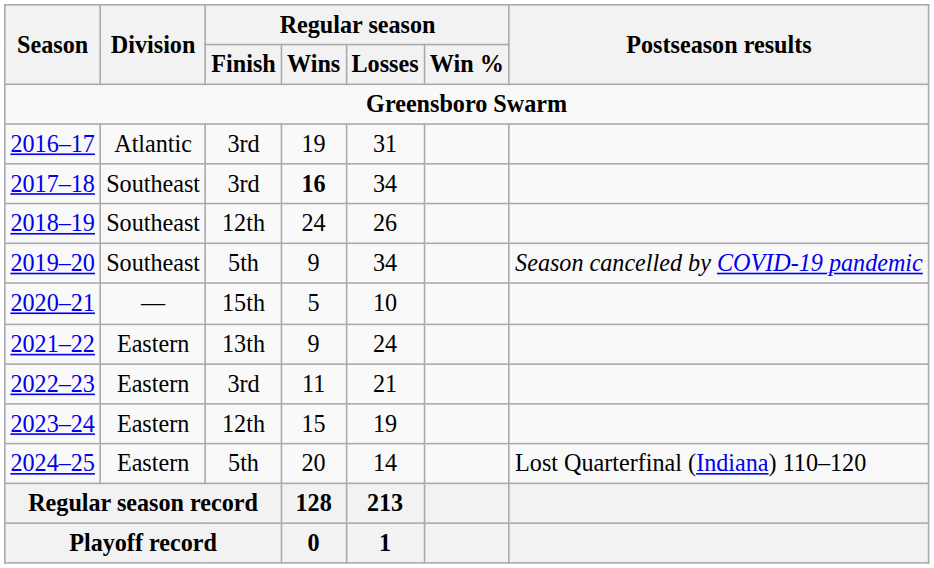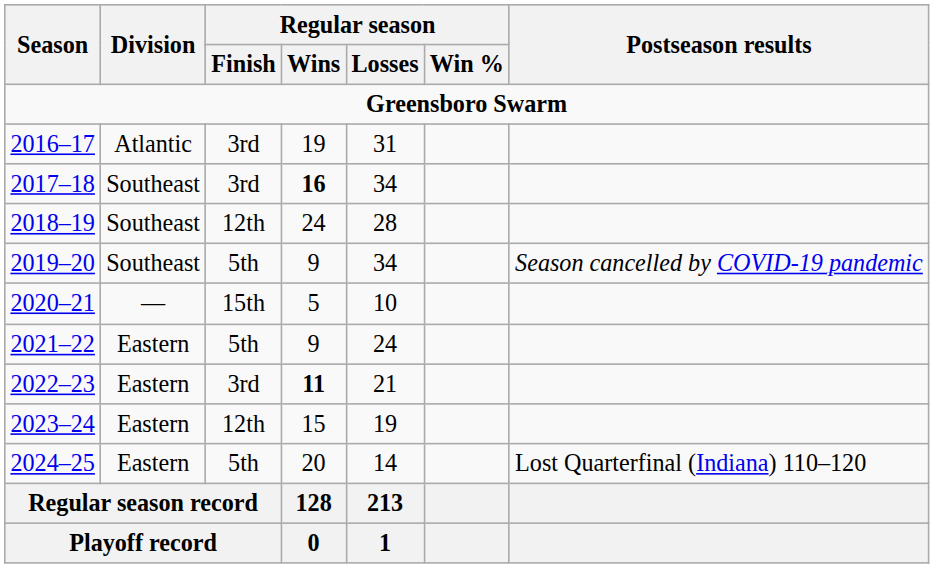(385, 223) 26 -> (385, 223) 28
(244, 343) 13th -> (244, 343) 5th
(314, 383) normal -> (314, 383) bold
